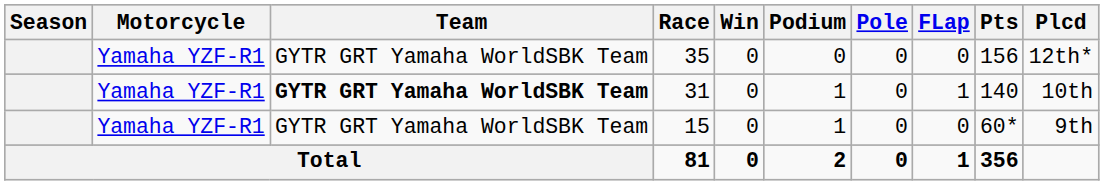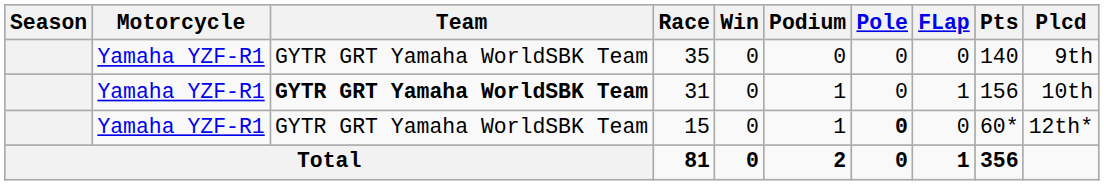(999, 57) 156 -> (999, 57) 140
(1061, 57) 12th* -> (1074, 57) 9th
(999, 92) 140 -> (999, 92) 156
(902, 127) normal -> (902, 127) bold
(1074, 127) 9th -> (1061, 127) 12th*
